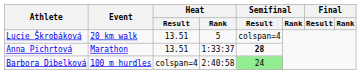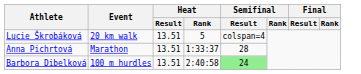(259, 49) bold -> (244, 49) normal
(176, 62) colspan=4 -> (169, 62) 13.51
